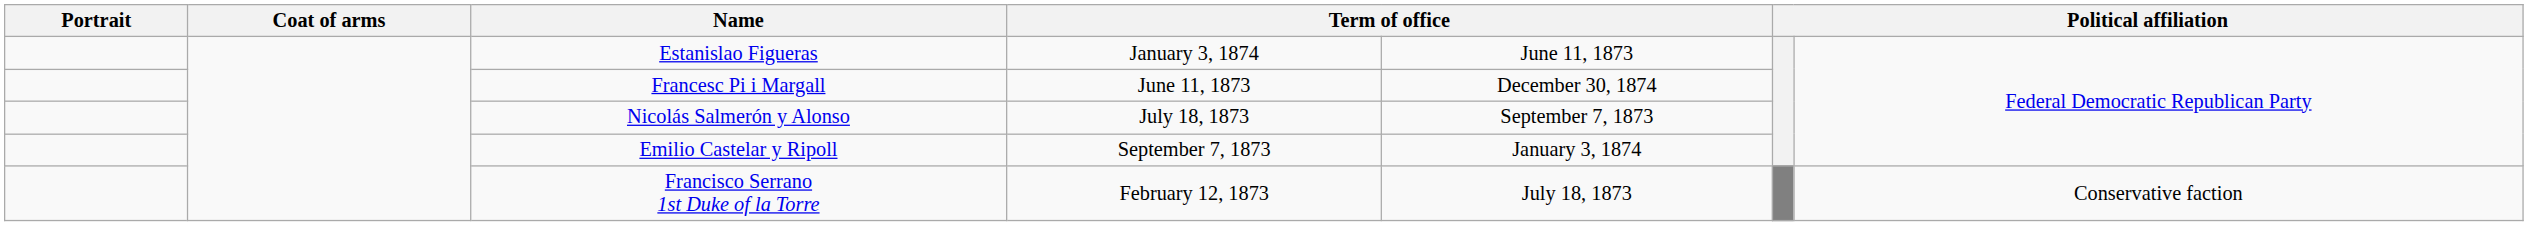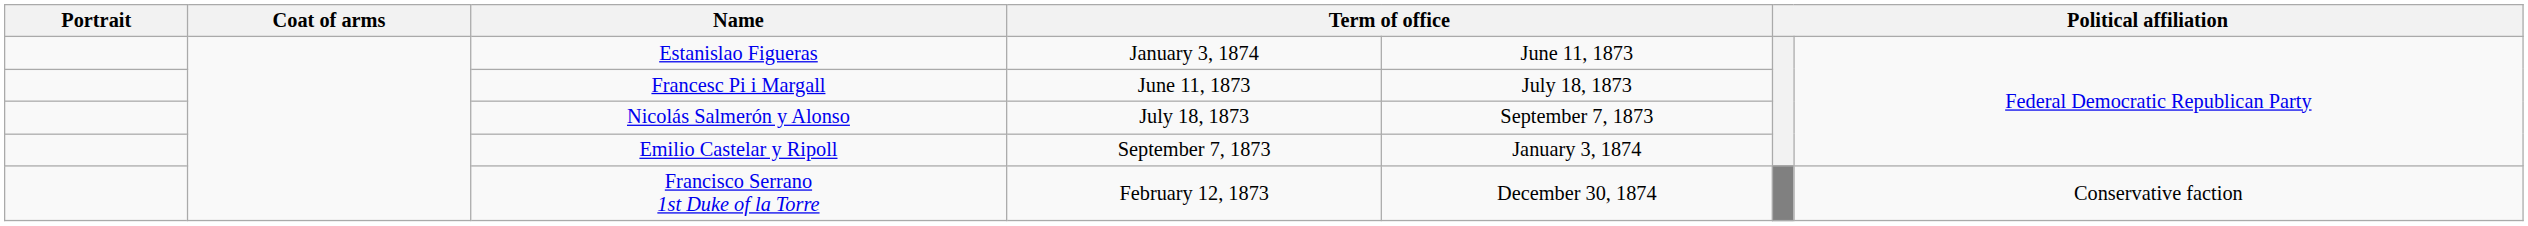(1577, 85) December 30, 1874 -> (1577, 85) July 18, 1873
(1577, 193) July 18, 1873 -> (1577, 193) December 30, 1874
